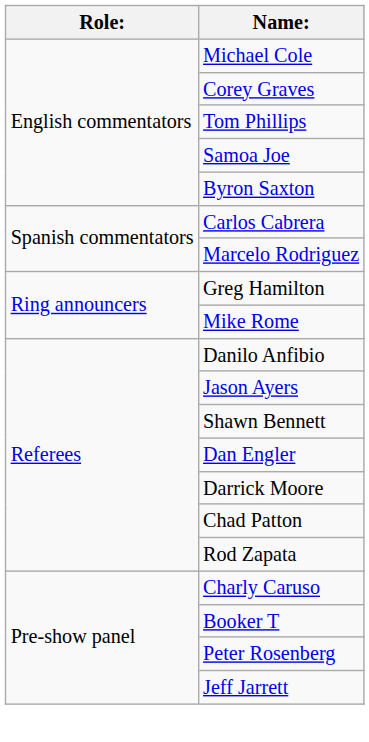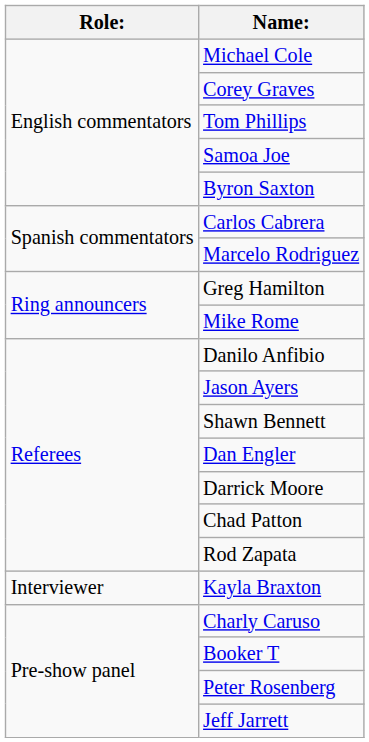+ row: (262, 587)
